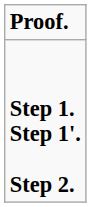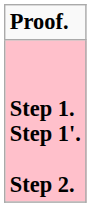(45, 145) no background -> (45, 145) pink background
